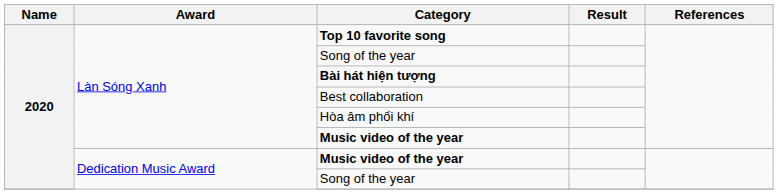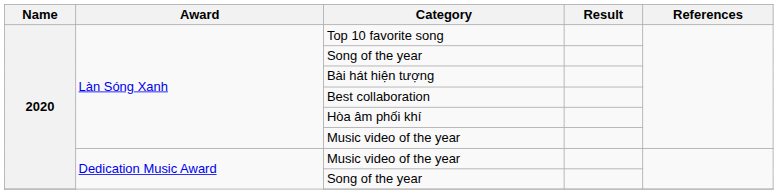(383, 35) bold -> (385, 35) normal
(378, 76) bold -> (381, 76) normal
(392, 138) bold -> (394, 138) normal
(392, 158) bold -> (394, 158) normal
